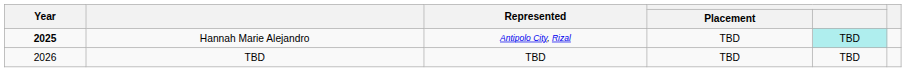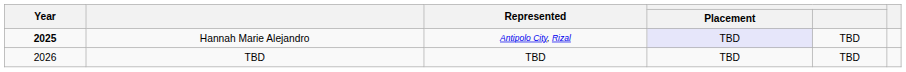(730, 38) no background -> (730, 38) lavender background
(850, 38) paleturquoise background -> (850, 38) no background
